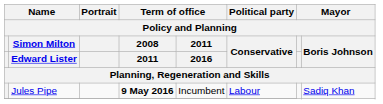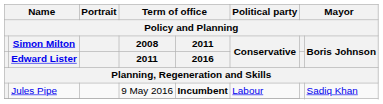(147, 91) bold -> (147, 91) normal
(201, 91) normal -> (203, 91) bold
